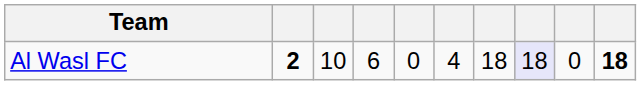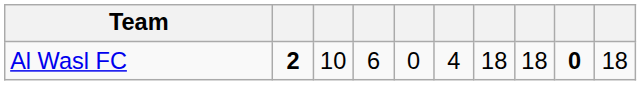(534, 60) lavender background -> (534, 60) no background
(575, 60) normal -> (575, 60) bold
(615, 60) bold -> (615, 60) normal
